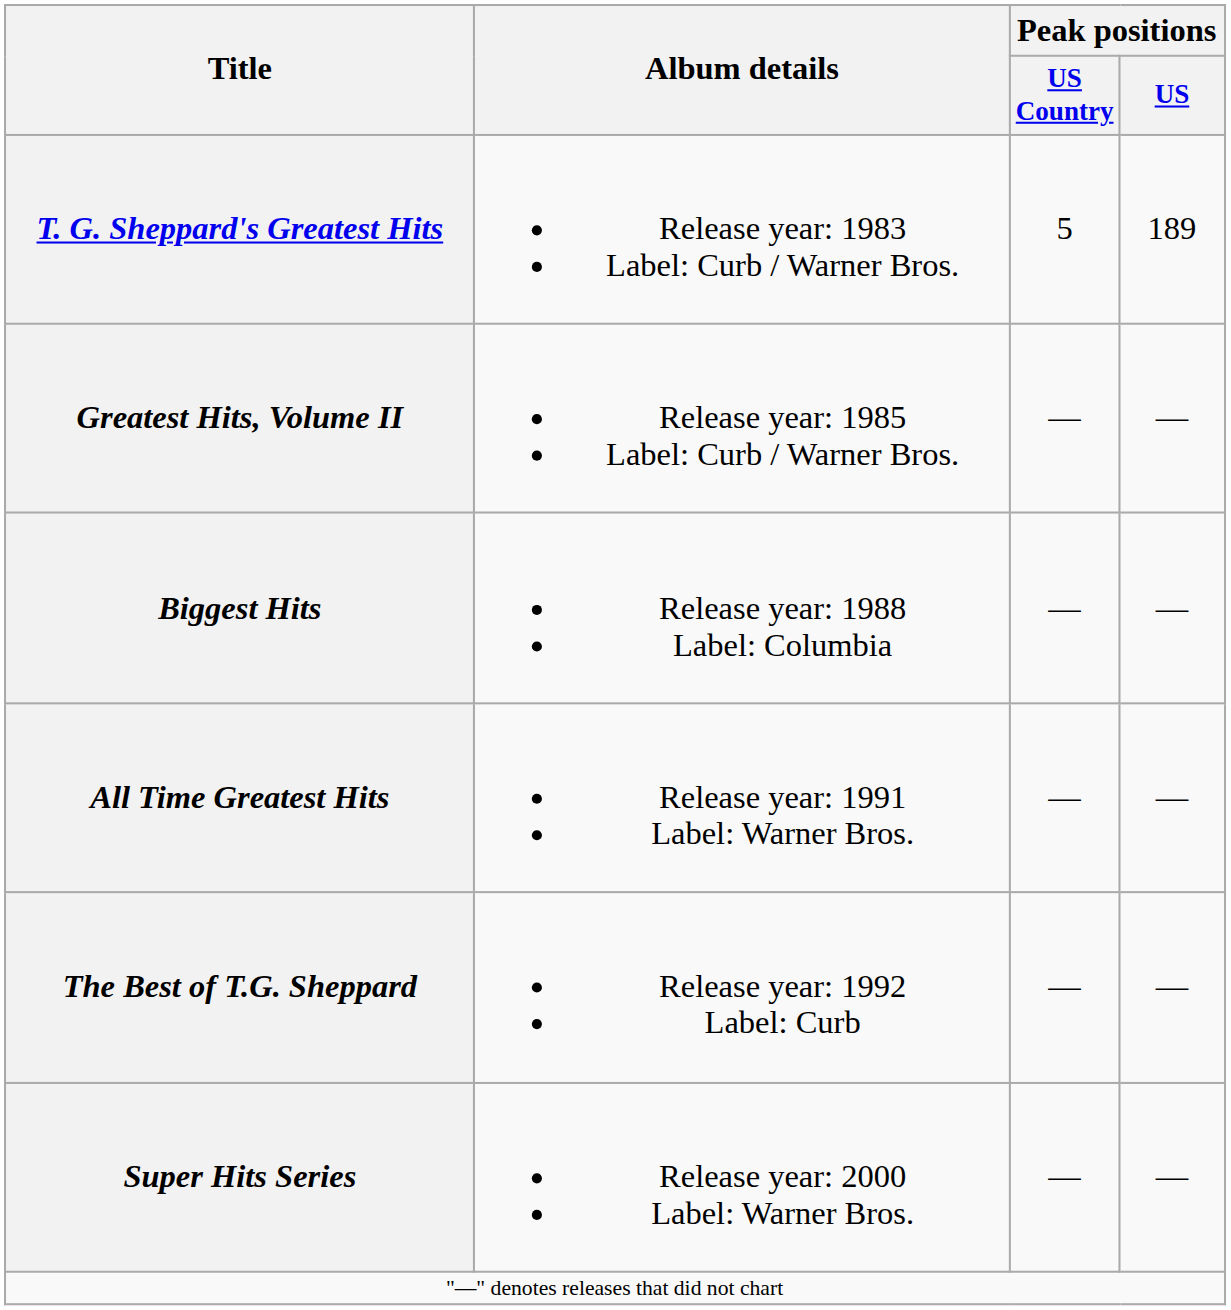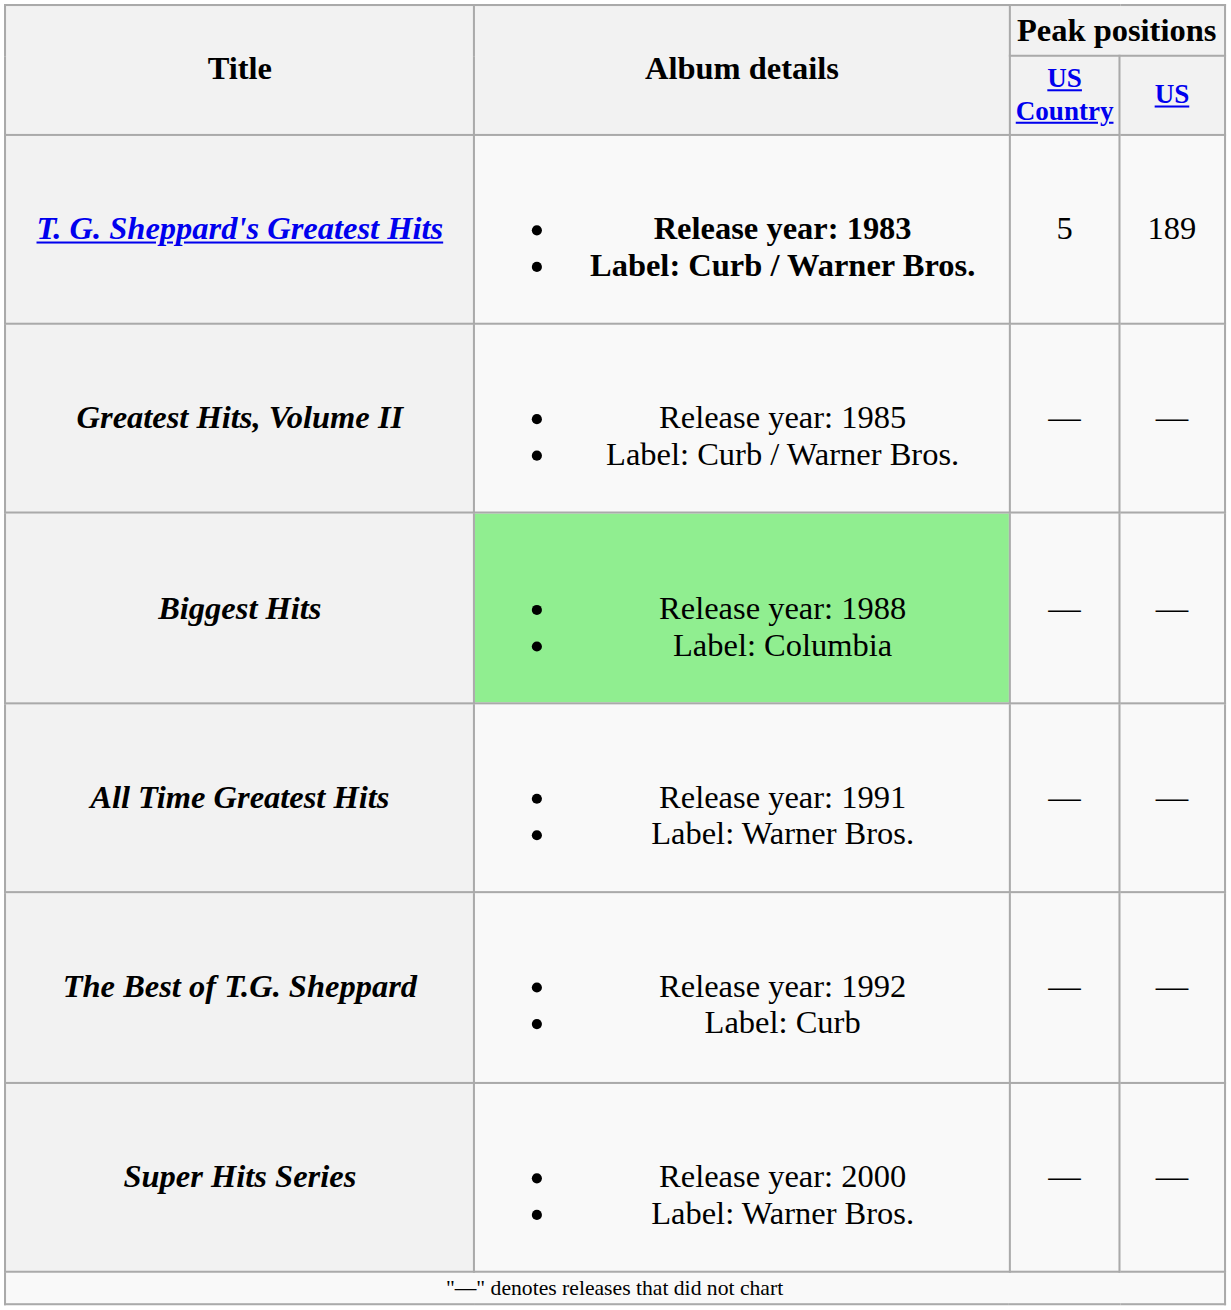(742, 247) normal -> (742, 247) bold
(742, 626) no background -> (742, 626) lightgreen background
